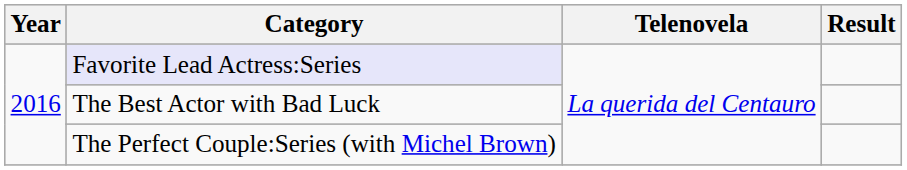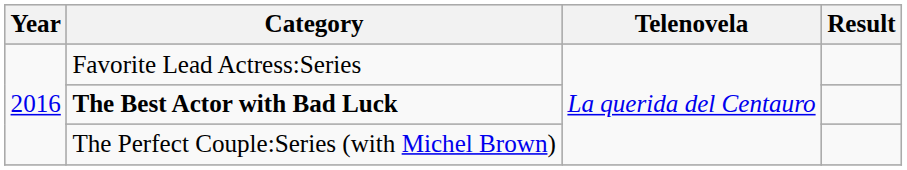(217, 64) lavender background -> (217, 64) no background
(226, 104) normal -> (235, 104) bold
